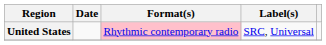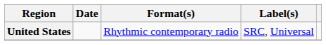(171, 31) pink background -> (171, 31) no background
